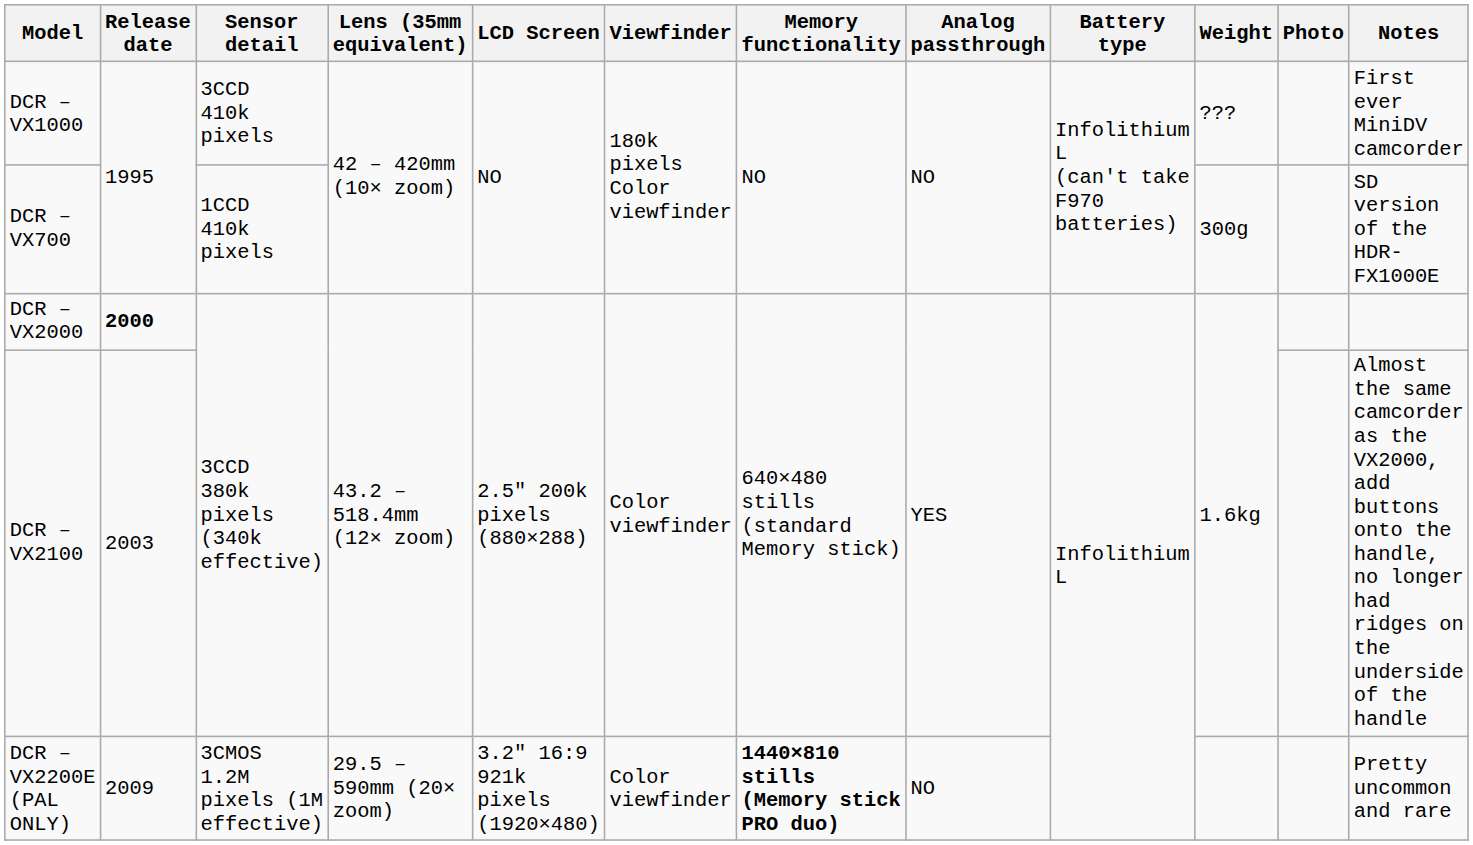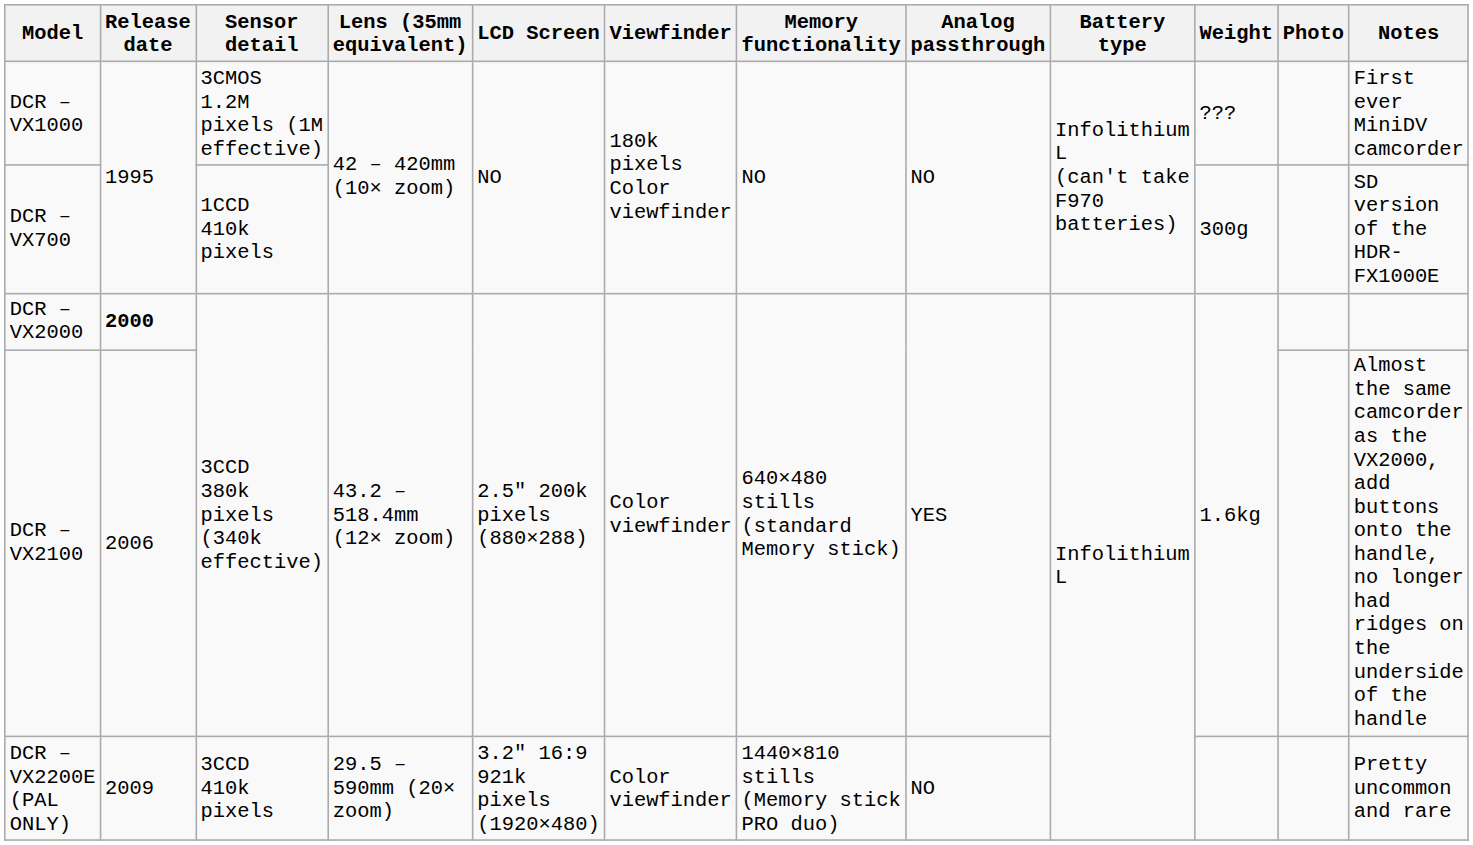(237, 114) 3CCD 410k pixels -> (262, 114) 3CMOS 1.2M pixels (1M effective)
(130, 543) 2003 -> (130, 543) 2006
(262, 788) 3CMOS 1.2M pixels (1M effective) -> (237, 788) 3CCD 410k pixels
(821, 788) bold -> (821, 788) normal
